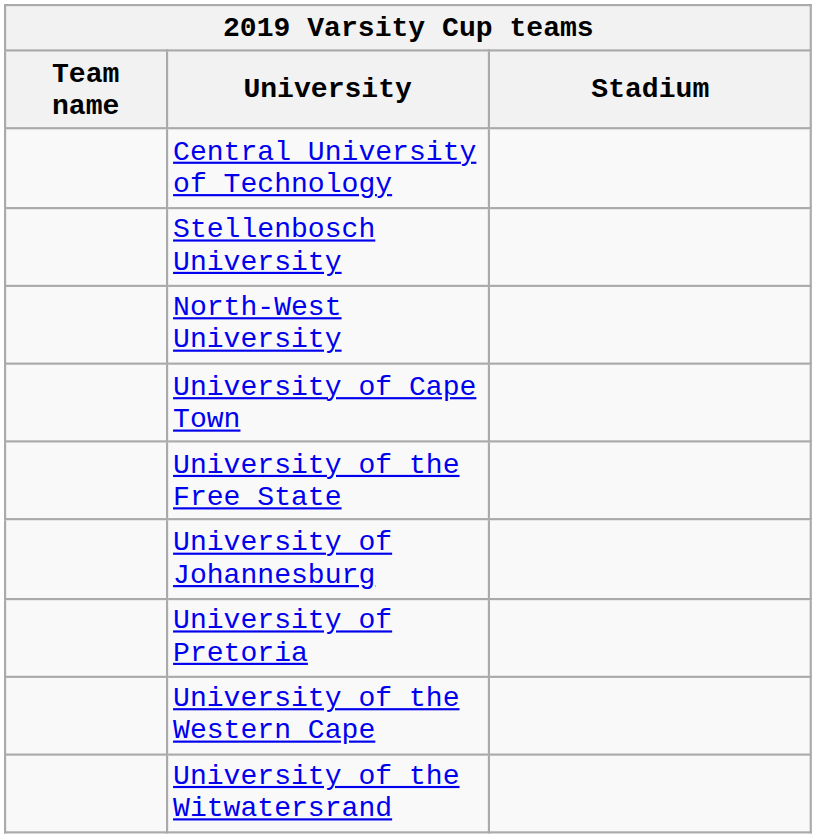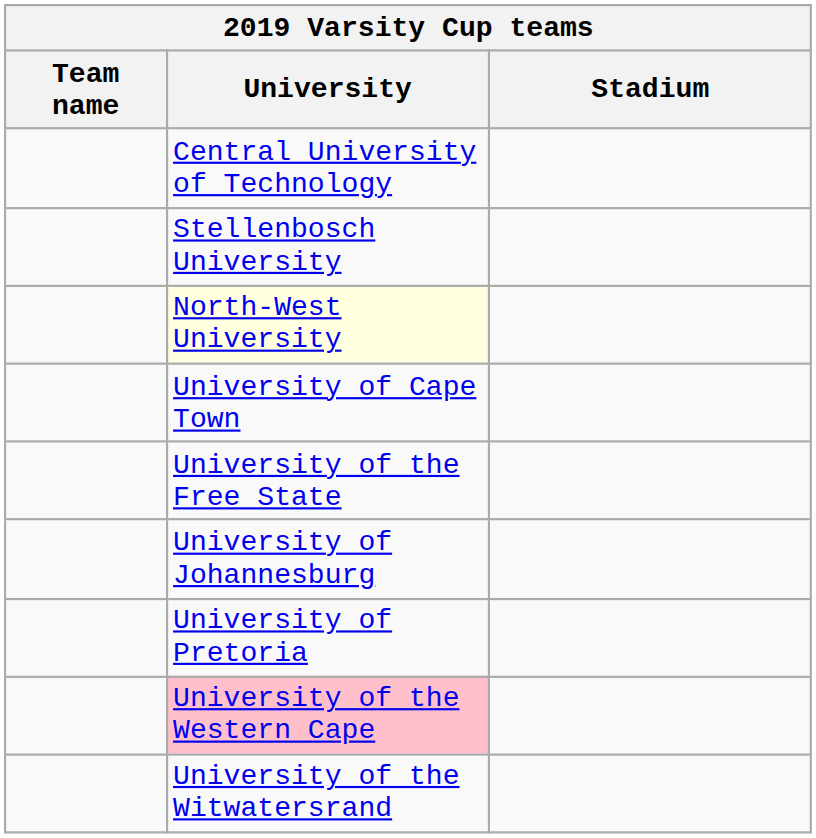(257, 324) no background -> (257, 324) lightyellow background
(316, 715) no background -> (316, 715) pink background
